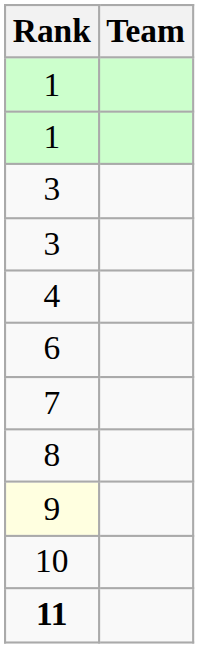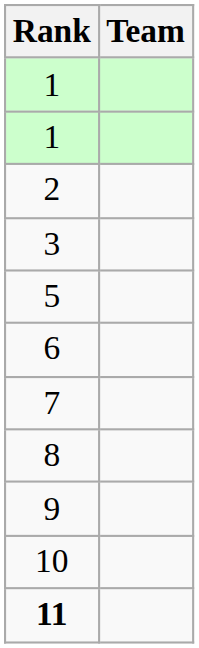(52, 190) 3 -> (52, 190) 2
(52, 296) 4 -> (52, 296) 5
(52, 508) lightyellow background -> (52, 508) no background
